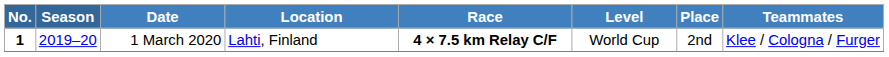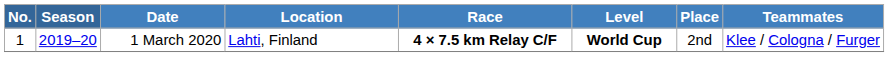(20, 40) bold -> (20, 40) normal
(624, 40) normal -> (624, 40) bold
